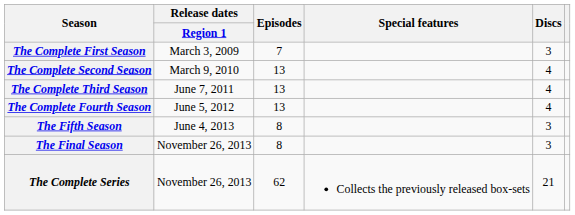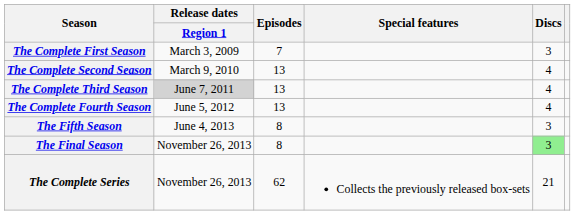(204, 88) no background -> (204, 88) lightgrey background
(549, 145) no background -> (549, 145) lightgreen background
